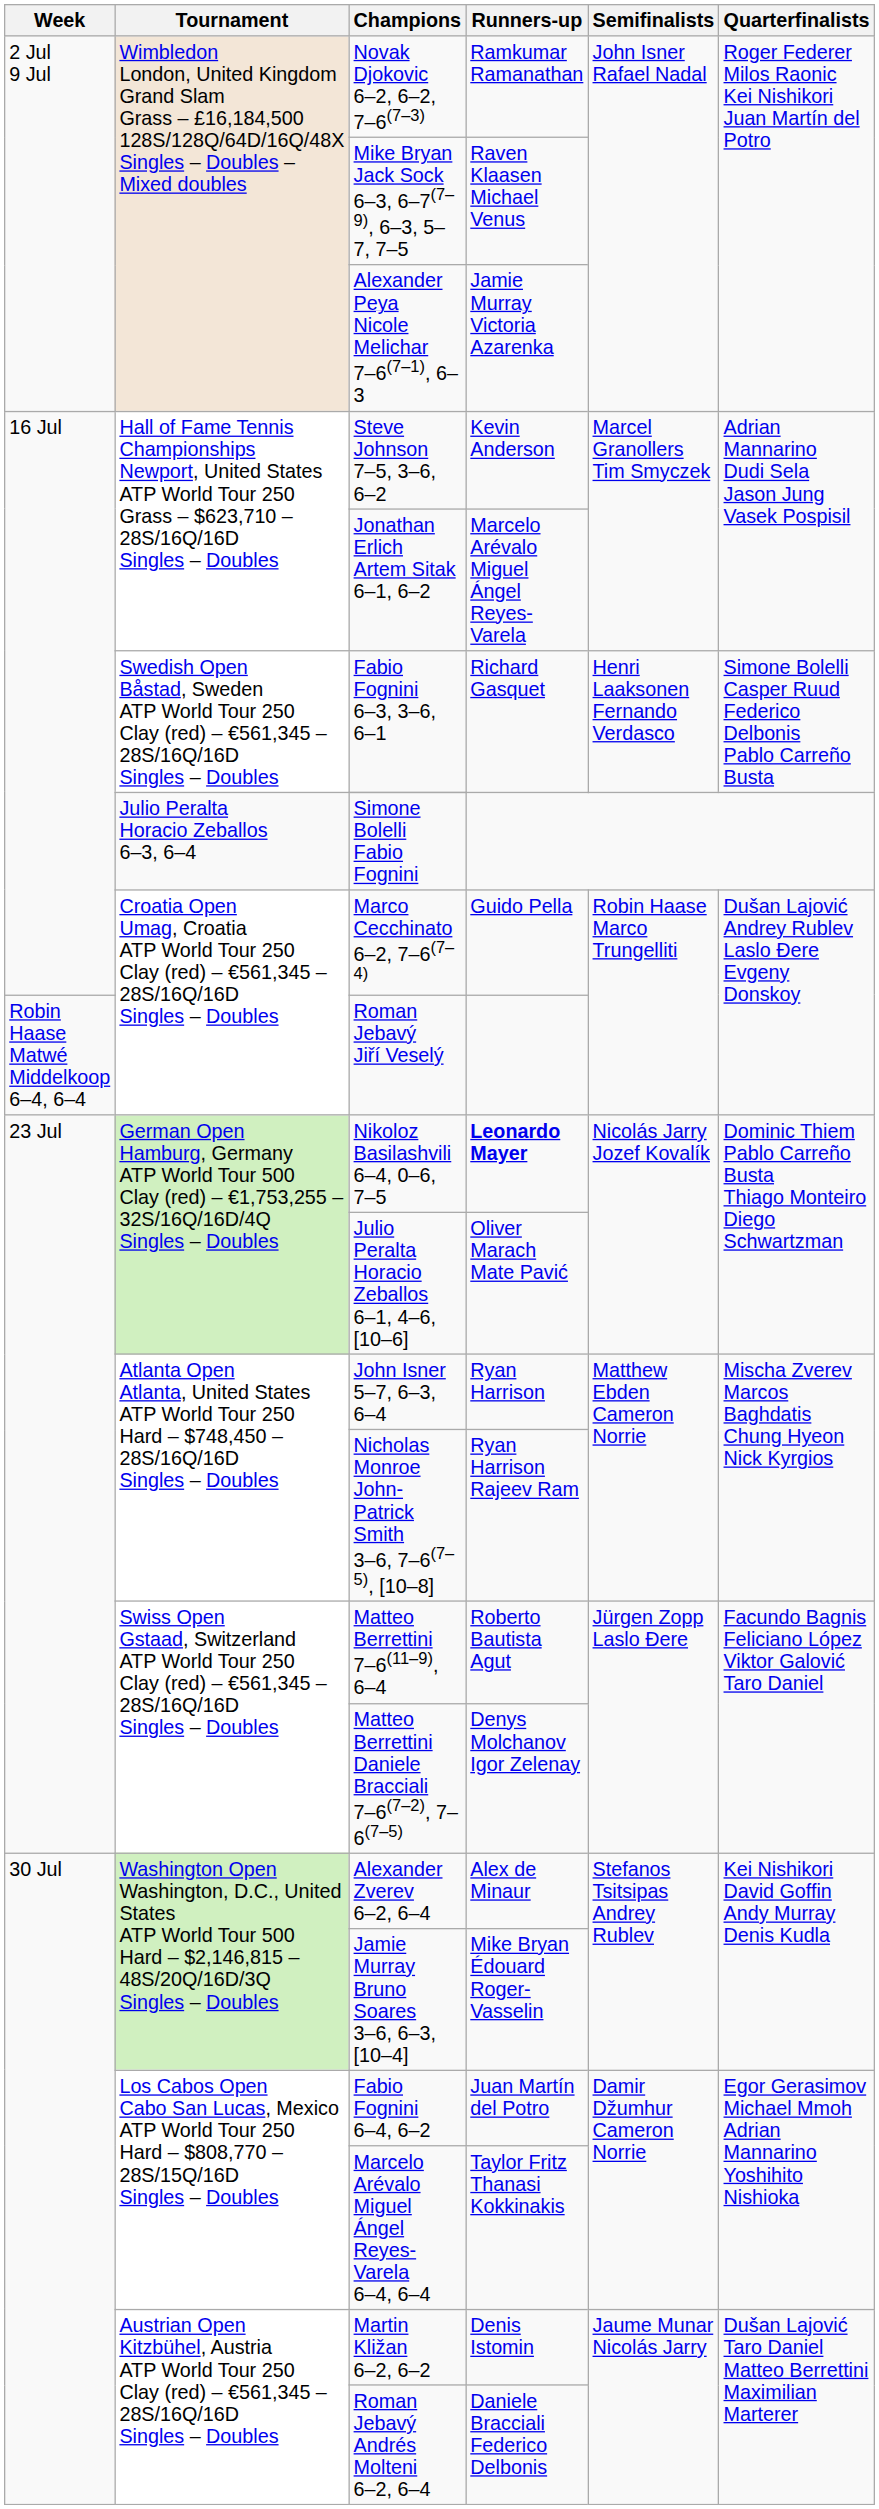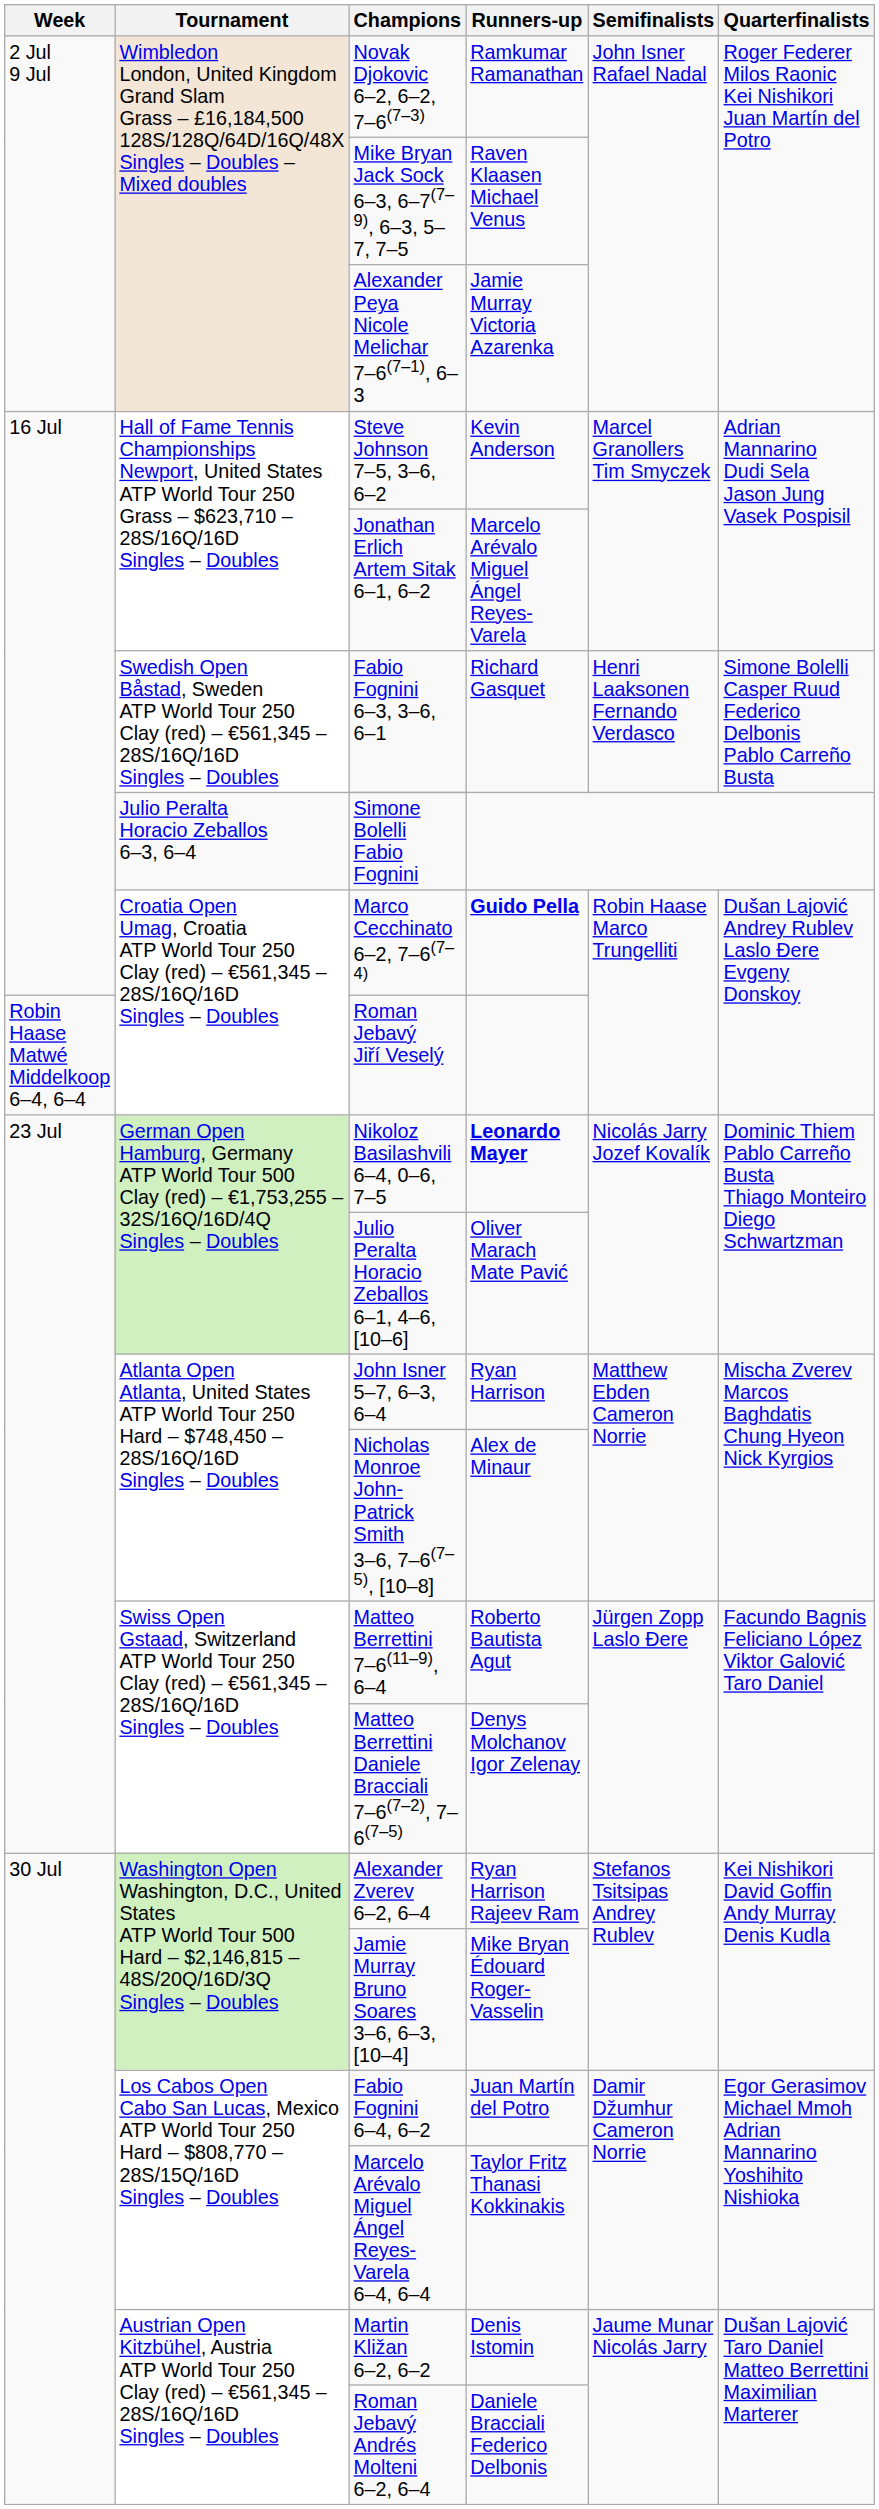(521, 905) normal -> (525, 905) bold
(525, 1468) Ryan Harrison Rajeev Ram -> (503, 1457) Alex de Minaur
(503, 1880) Alex de Minaur -> (525, 1891) Ryan Harrison Rajeev Ram
